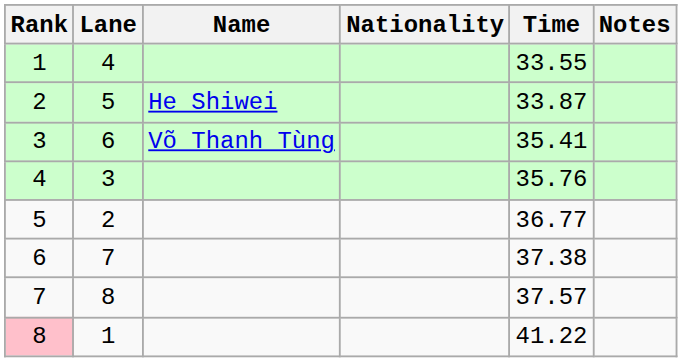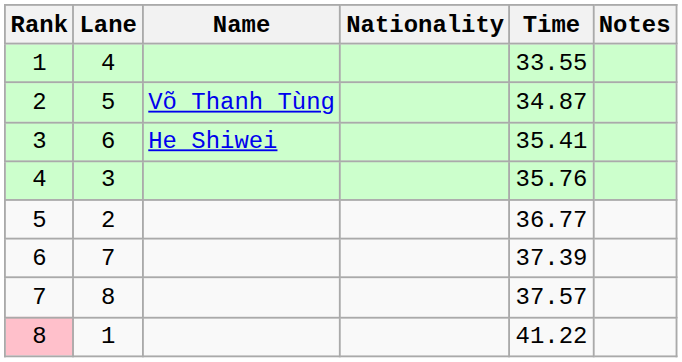(213, 102) He Shiwei -> (242, 102) Võ Thanh Tùng
(551, 102) 33.87 -> (551, 102) 34.87
(242, 141) Võ Thanh Tùng -> (213, 141) He Shiwei
(551, 258) 37.38 -> (551, 258) 37.39
